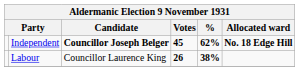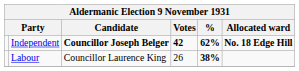(178, 43) 45 -> (178, 43) 42
(178, 58) bold -> (178, 58) normal
